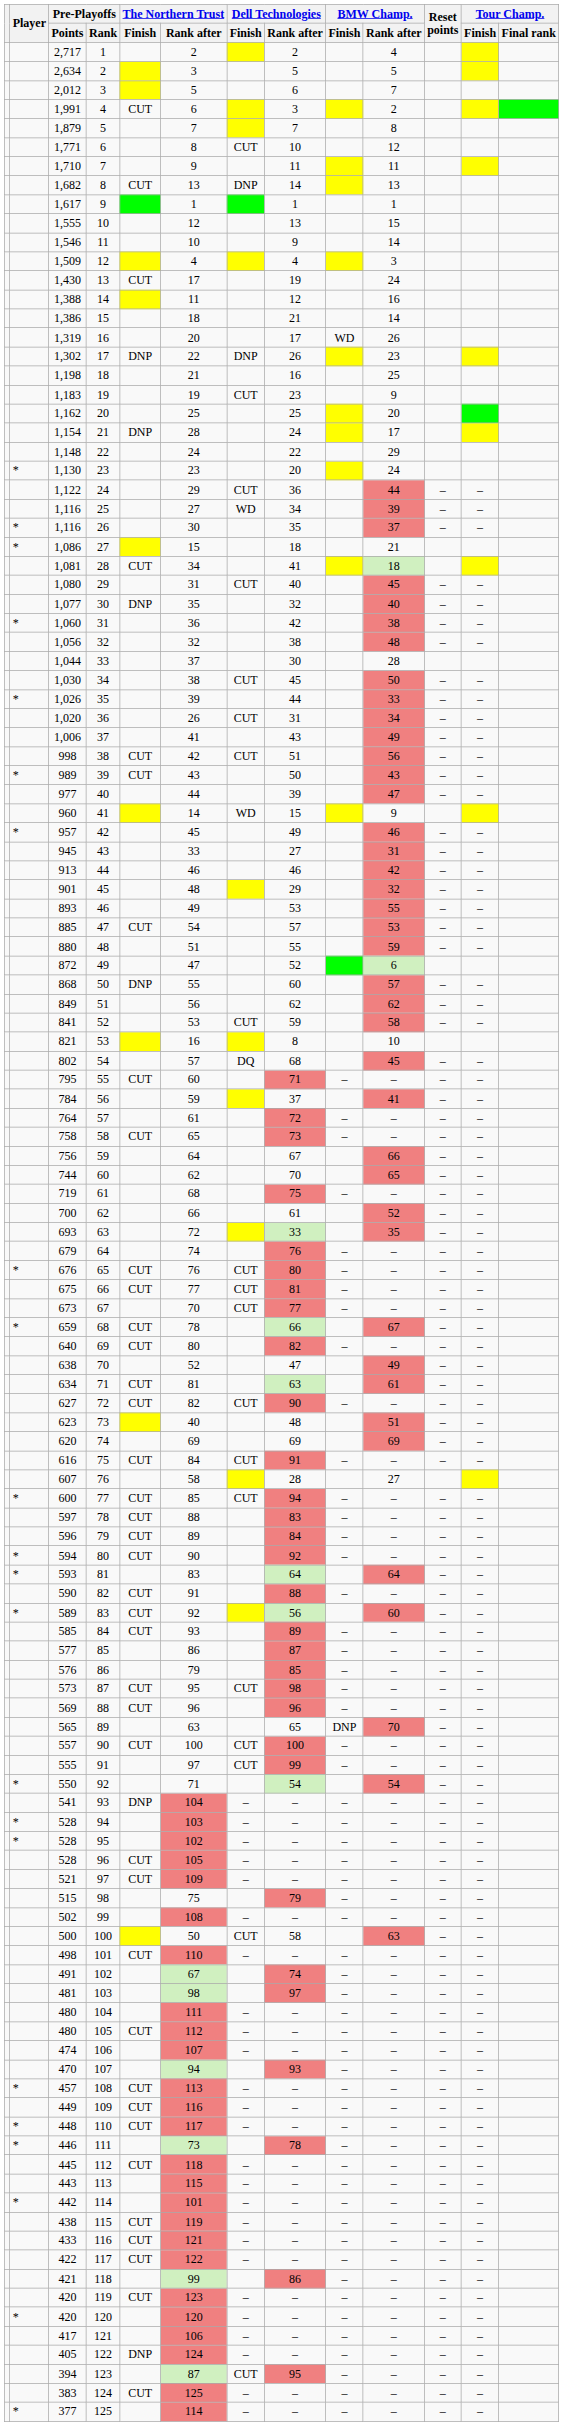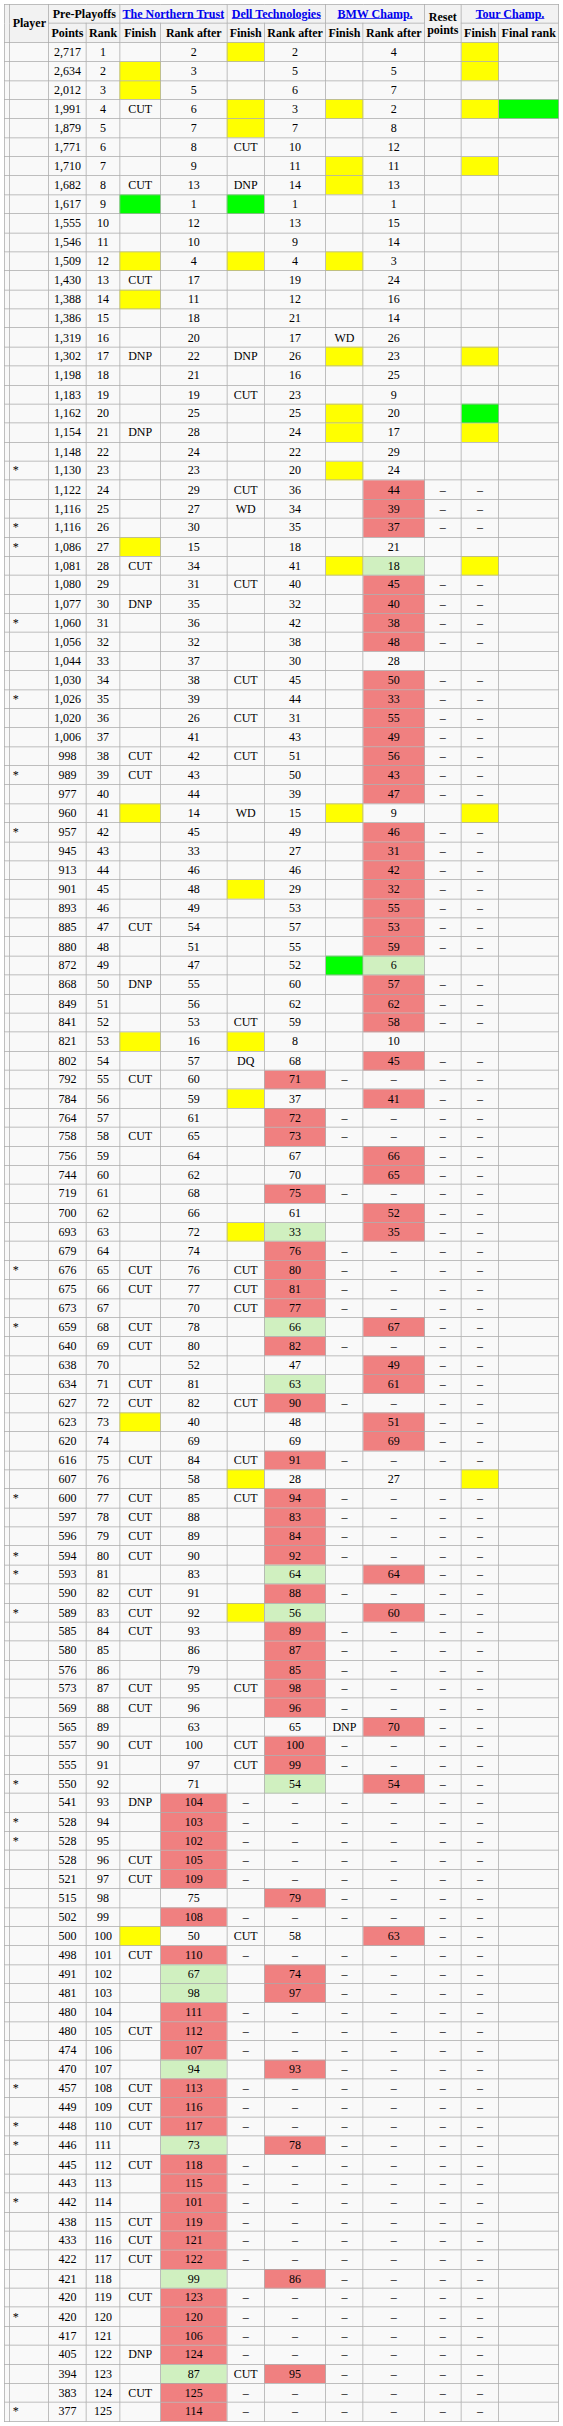(394, 718) 34 -> (394, 718) 55
(68, 1079) 795 -> (68, 1079) 792
(68, 1650) 577 -> (68, 1650) 580
